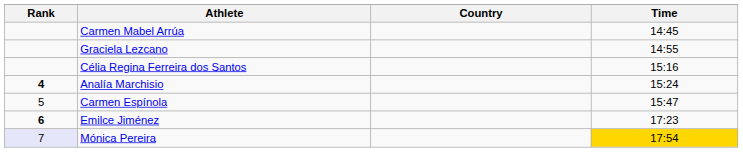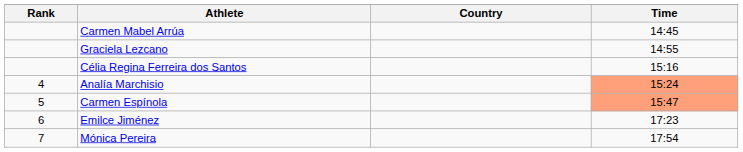(41, 85) bold -> (41, 85) normal
(664, 85) no background -> (664, 85) lightsalmon background
(664, 102) no background -> (664, 102) lightsalmon background
(41, 120) bold -> (41, 120) normal
(41, 138) lavender background -> (41, 138) no background
(664, 138) gold background -> (664, 138) no background
